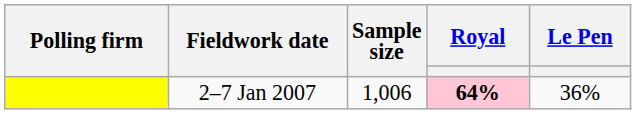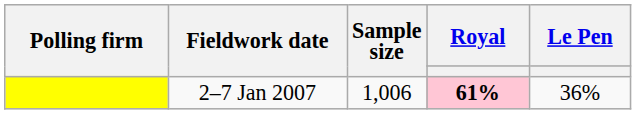(478, 93) 64% -> (478, 93) 61%
